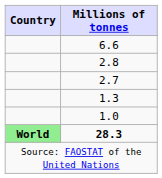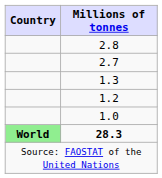- row: (109, 45)
+ row: (109, 98)
